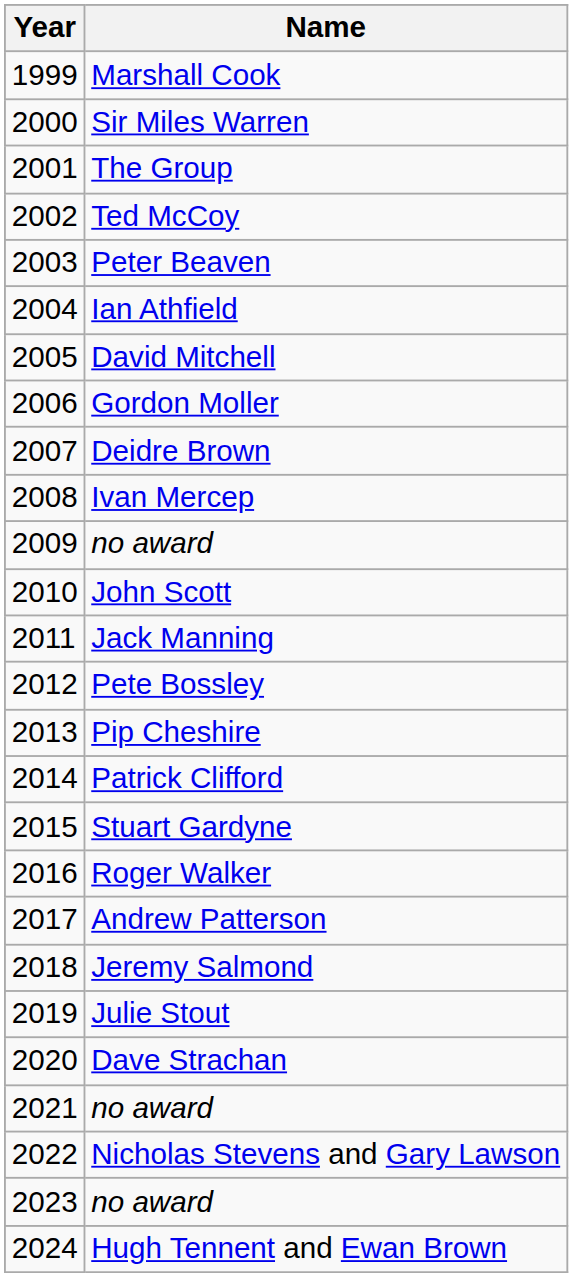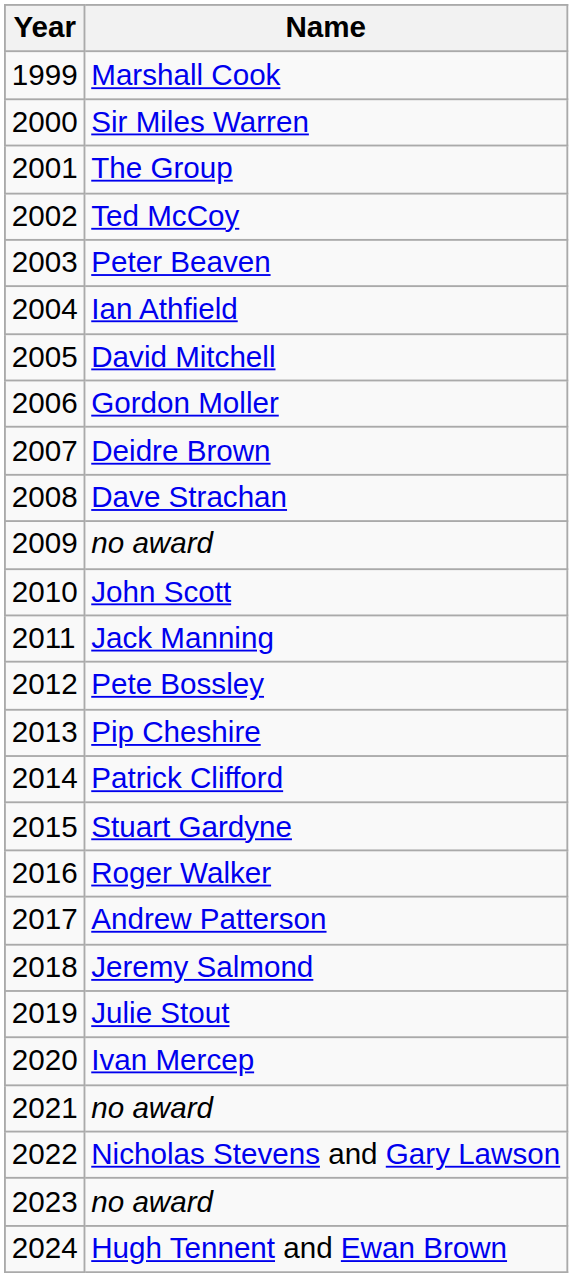(173, 497) Ivan Mercep -> (189, 497) Dave Strachan
(189, 1060) Dave Strachan -> (173, 1060) Ivan Mercep
